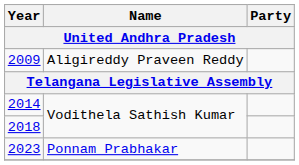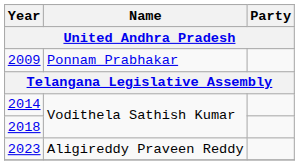(145, 60) Aligireddy Praveen Reddy -> (113, 60) Ponnam Prabhakar
(113, 149) Ponnam Prabhakar -> (145, 149) Aligireddy Praveen Reddy
